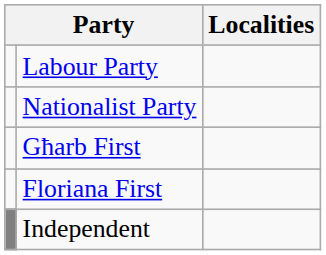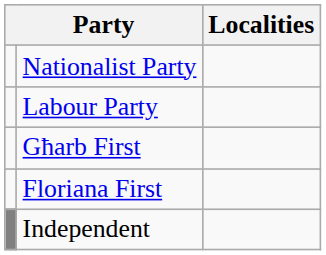rows swapped: (90, 65) <-> (110, 106)
